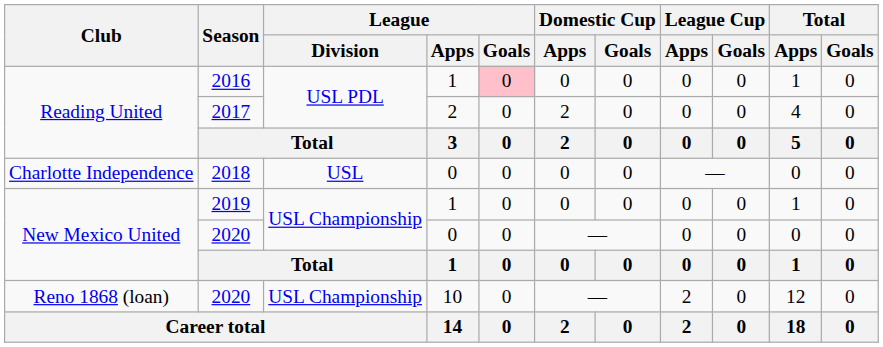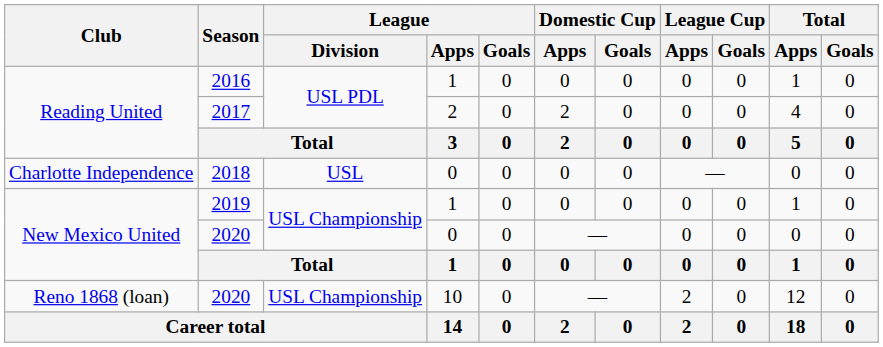(507, 81) pink background -> (507, 81) no background
